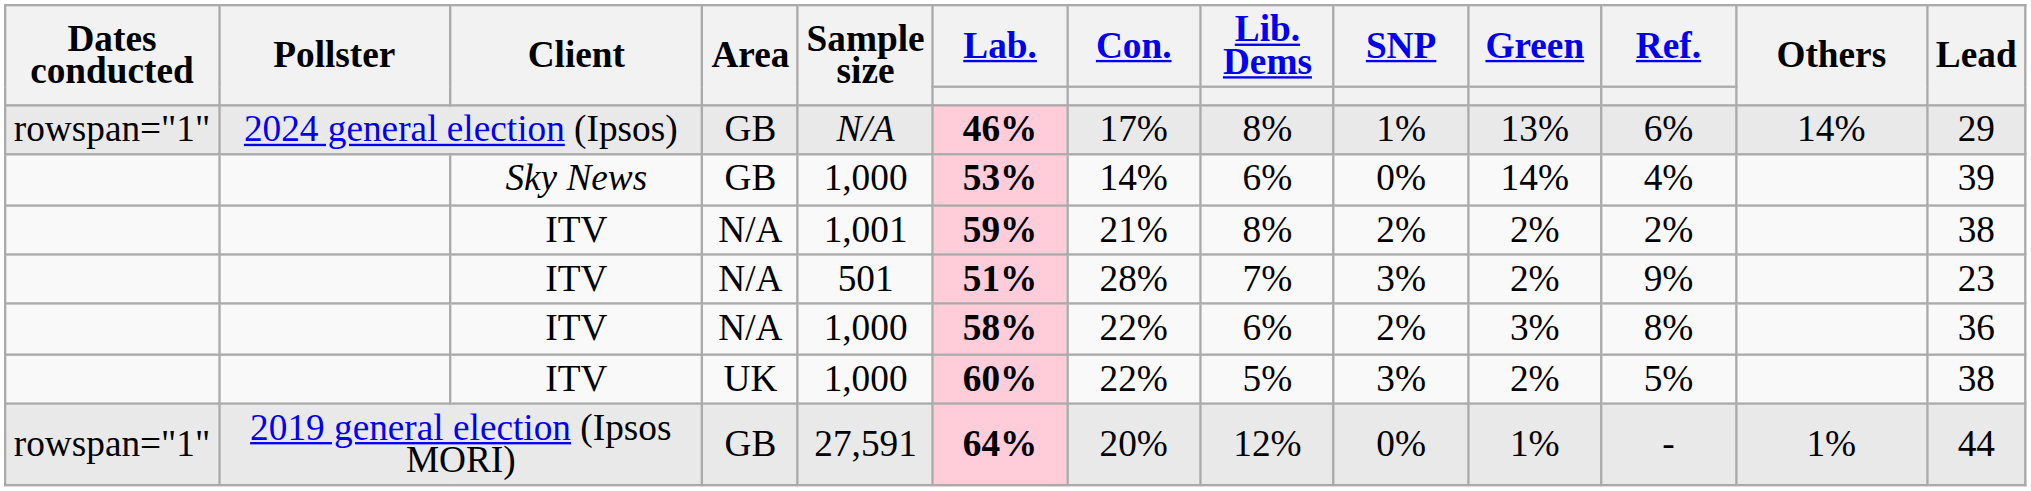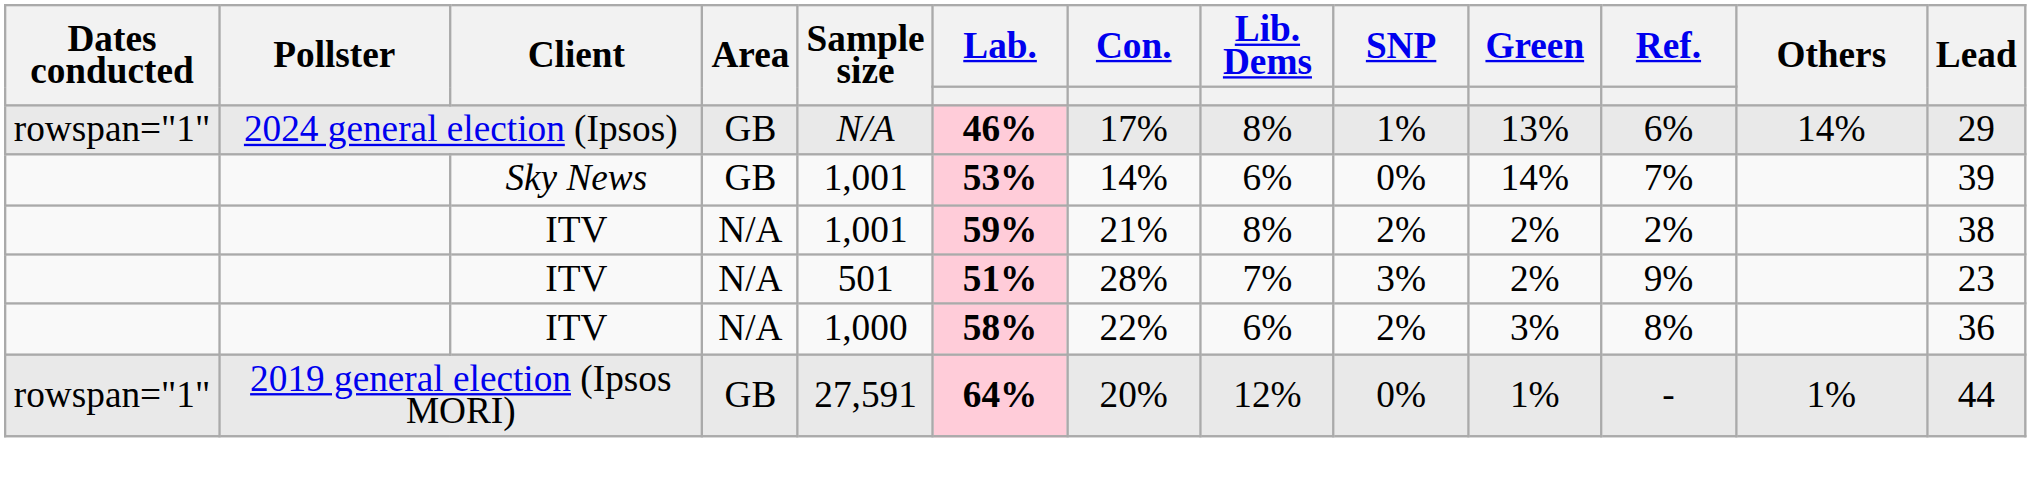(866, 178) 1,000 -> (866, 178) 1,001
(1668, 178) 4% -> (1668, 178) 7%
- row: (576, 378)
